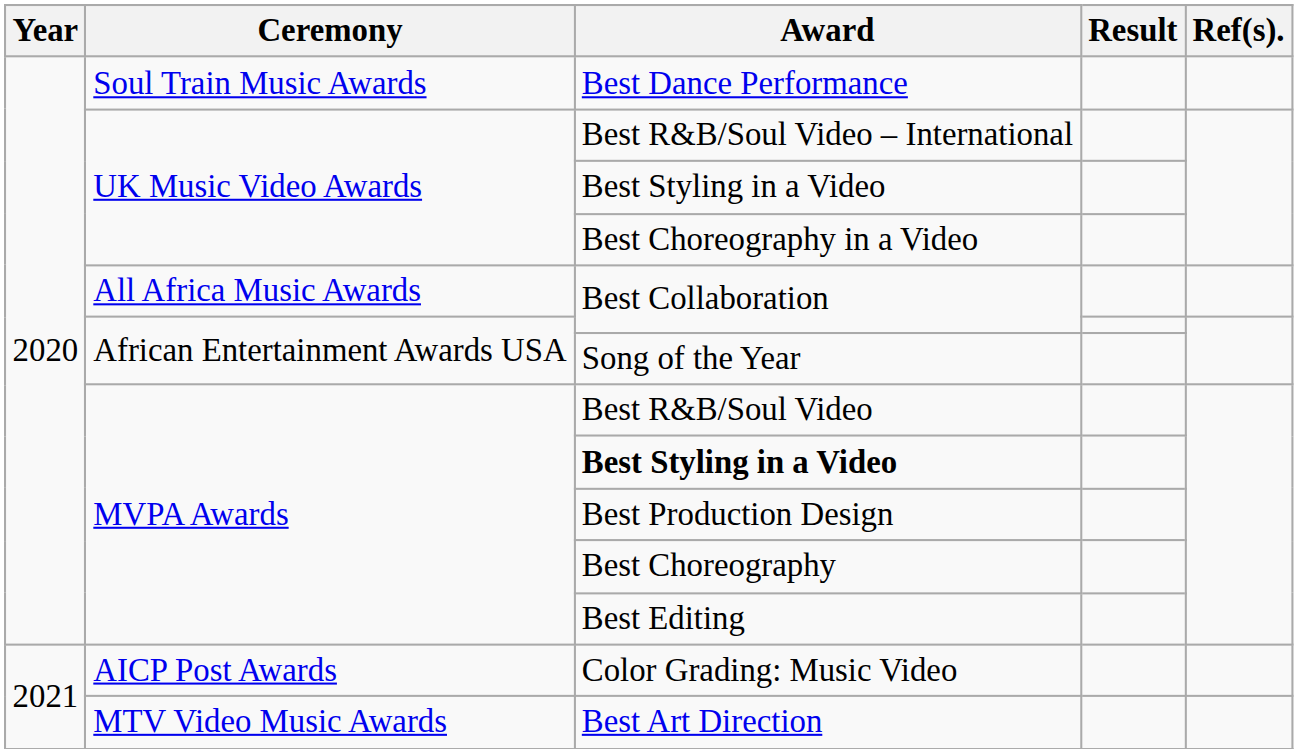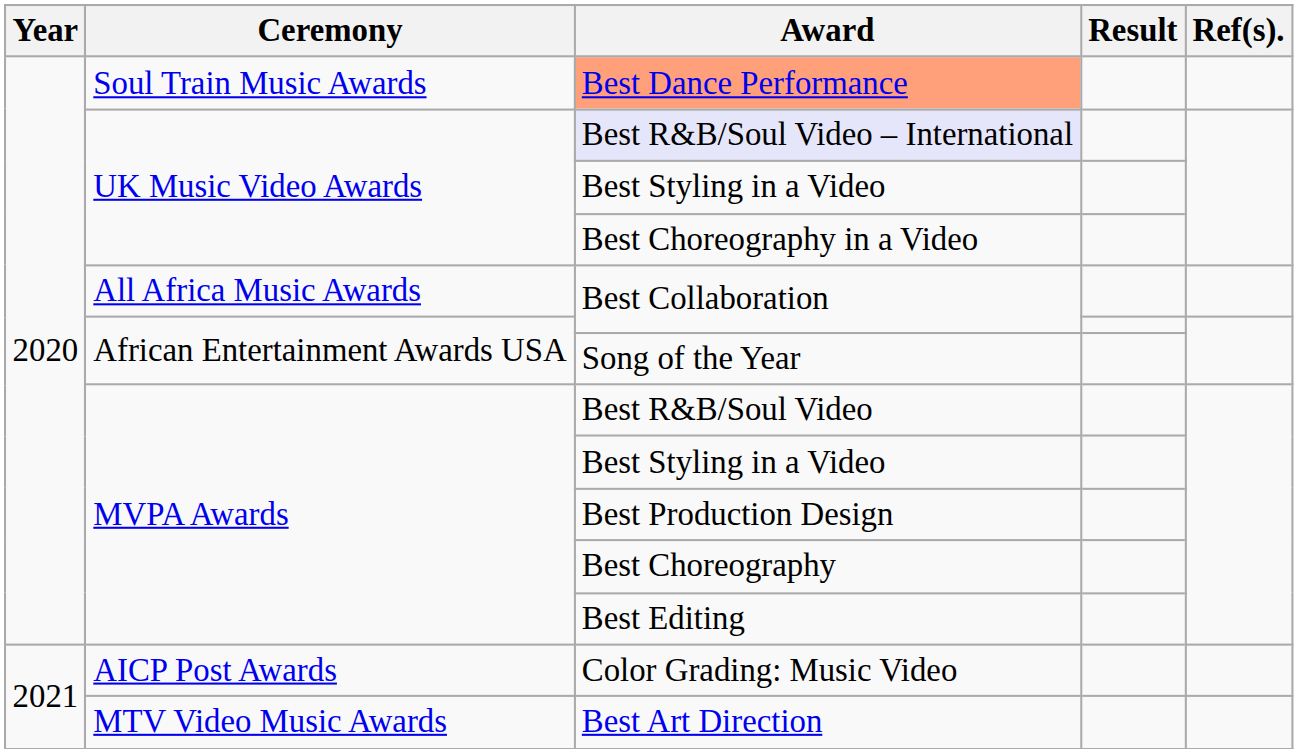(745, 82) no background -> (745, 82) lightsalmon background
(827, 134) no background -> (827, 134) lavender background
(739, 461) bold -> (734, 461) normal
